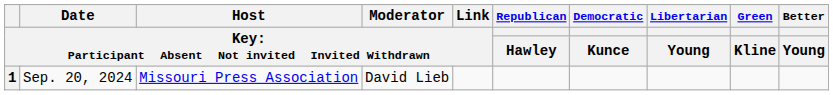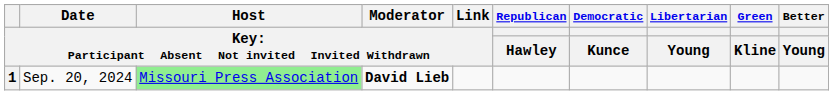(249, 78) no background -> (249, 78) lightgreen background
(407, 78) normal -> (407, 78) bold
